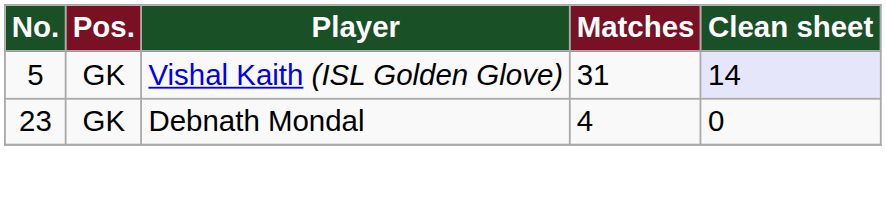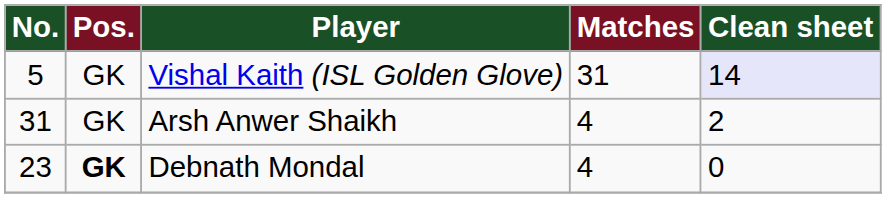+ row: (273, 121)
(104, 121) normal -> (104, 167) bold
